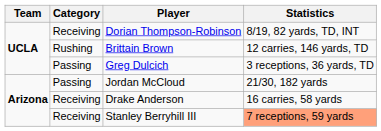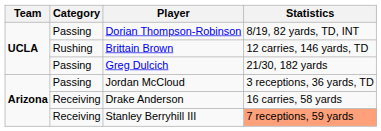(77, 31) Receiving -> (72, 31) Passing
(310, 65) 3 receptions, 36 yards, TD -> (287, 65) 21/30, 182 yards
(287, 83) 21/30, 182 yards -> (310, 83) 3 receptions, 36 yards, TD
